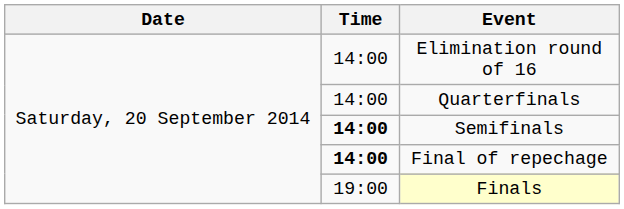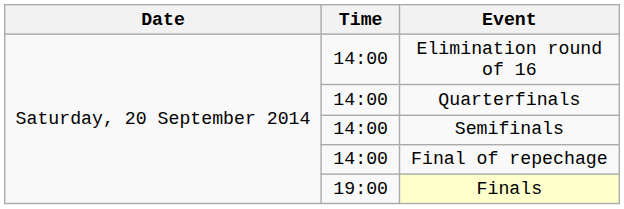(361, 130) bold -> (361, 130) normal
(361, 159) bold -> (361, 159) normal
